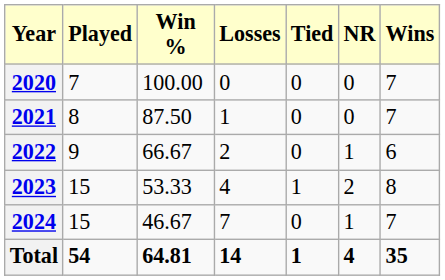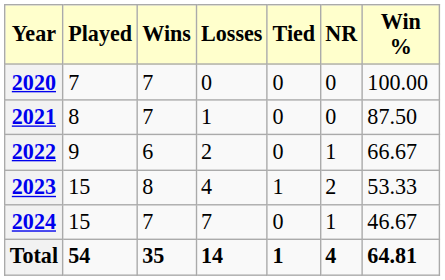columns swapped: (410, 34) <-> (176, 34)
